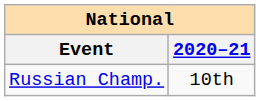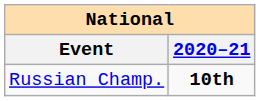(212, 80) normal -> (212, 80) bold
